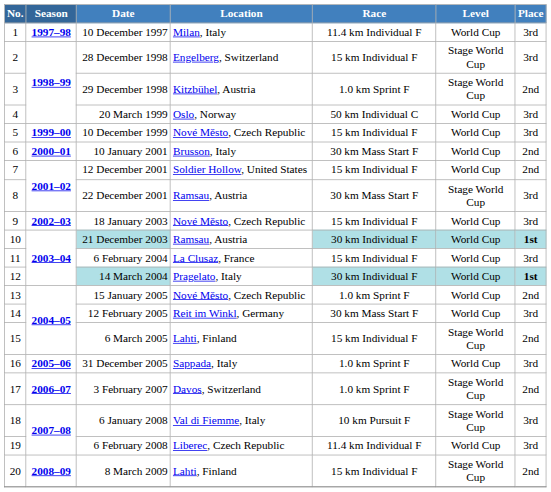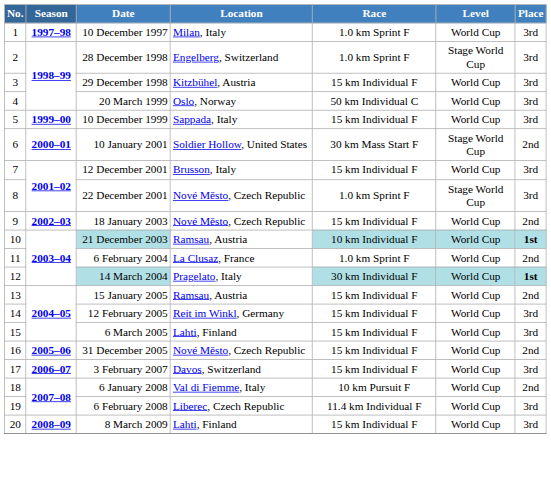(374, 32) 11.4 km Individual F -> (374, 32) 1.0 km Sprint F
(374, 57) 15 km Individual F -> (374, 57) 1.0 km Sprint F
(374, 89) 1.0 km Sprint F -> (374, 82) 15 km Individual F
(476, 89) Stage World Cup -> (476, 82) World Cup
(531, 89) 2nd -> (531, 82) 3rd
(239, 133) Nové Město, Czech Republic -> (205, 120) Sappada, Italy
(204, 151) Brusson, Italy -> (240, 145) Soldier Hollow, United States
(476, 151) World Cup -> (476, 145) Stage World Cup
(240, 170) Soldier Hollow, United States -> (204, 170) Brusson, Italy
(531, 170) 2nd -> (531, 170) 3rd
(210, 195) Ramsau, Austria -> (239, 195) Nové Město, Czech Republic
(374, 195) 30 km Mass Start F -> (374, 195) 1.0 km Sprint F
(531, 220) 3rd -> (531, 220) 2nd
(374, 239) 30 km Individual F -> (374, 239) 10 km Individual F
(374, 257) 15 km Individual F -> (374, 257) 1.0 km Sprint F
(531, 257) 3rd -> (531, 257) 2nd
(239, 295) Nové Město, Czech Republic -> (210, 295) Ramsau, Austria
(374, 295) 1.0 km Sprint F -> (374, 295) 15 km Individual F
(374, 313) 30 km Mass Start F -> (374, 313) 15 km Individual F
(476, 338) Stage World Cup -> (476, 332) World Cup
(531, 338) 2nd -> (531, 332) 3rd
(205, 363) Sappada, Italy -> (239, 350) Nové Město, Czech Republic
(374, 363) 1.0 km Sprint F -> (374, 350) 15 km Individual F
(531, 363) 3rd -> (531, 350) 2nd
(374, 389) 1.0 km Sprint F -> (374, 369) 15 km Individual F
(476, 389) Stage World Cup -> (476, 369) World Cup
(531, 389) 2nd -> (531, 369) 3rd
(476, 421) Stage World Cup -> (476, 387) World Cup
(531, 421) 3rd -> (531, 387) 2nd
(476, 471) Stage World Cup -> (476, 424) World Cup
(531, 471) 2nd -> (531, 424) 3rd
